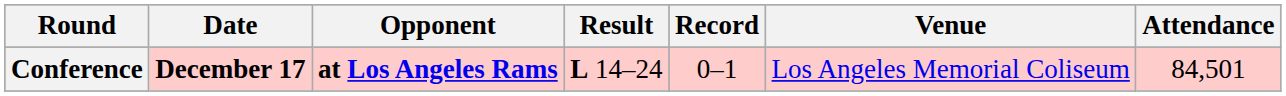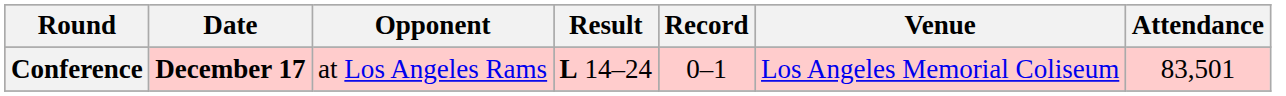(438, 68) bold -> (433, 68) normal
(1208, 68) 84,501 -> (1198, 68) 83,501
